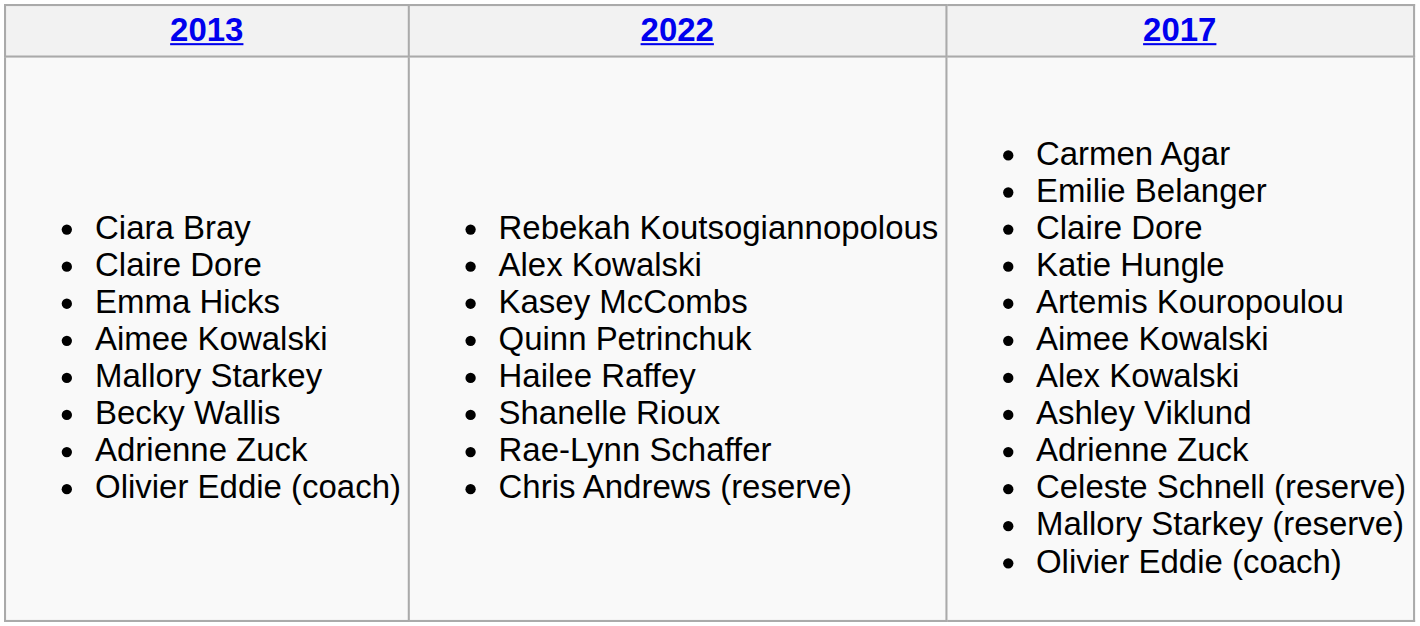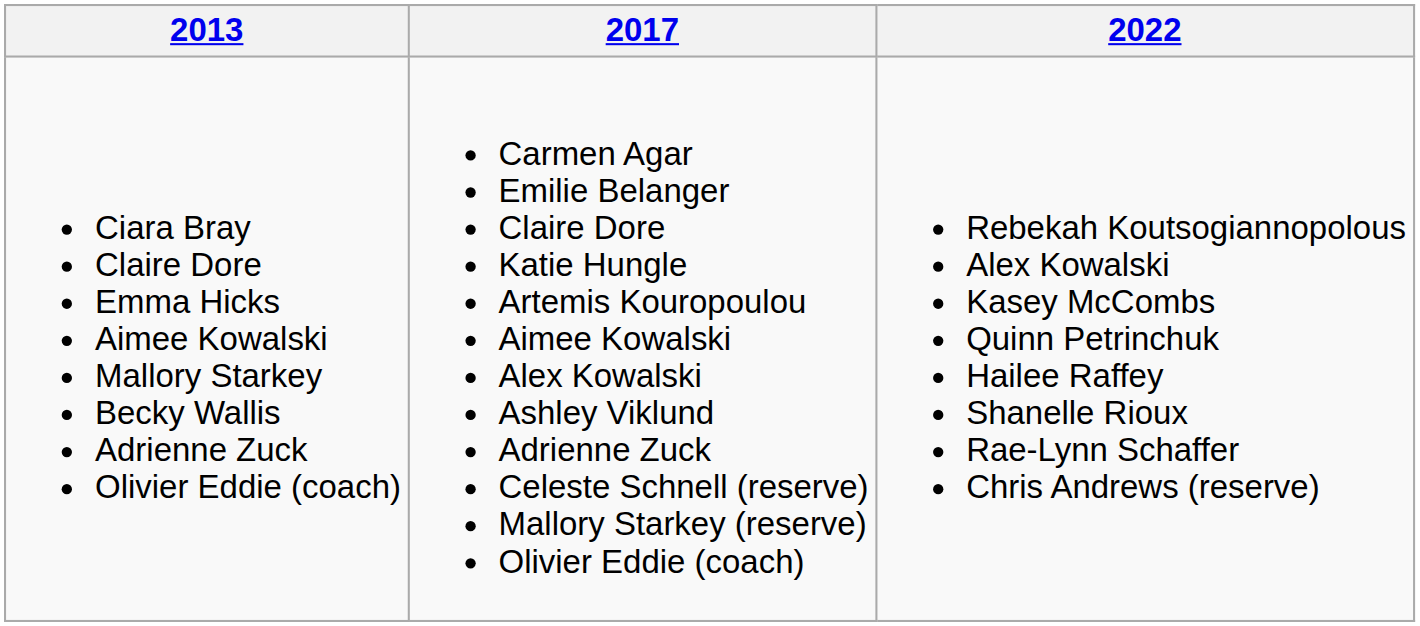columns swapped: (1180, 30) <-> (677, 30)
